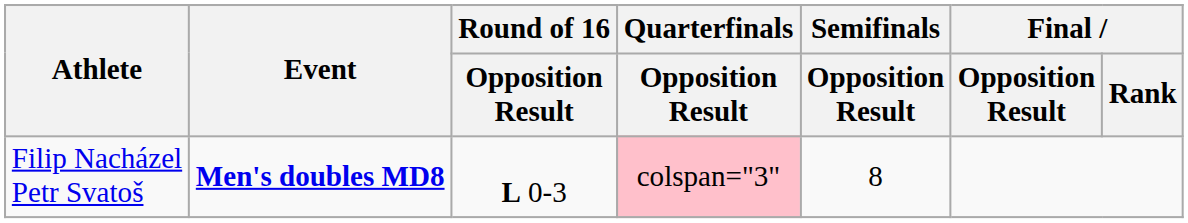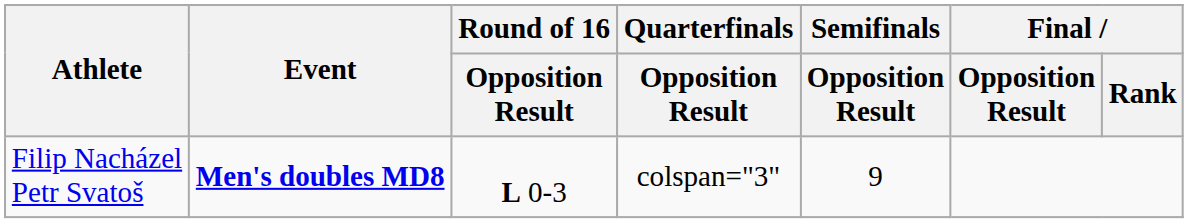(708, 176) pink background -> (708, 176) no background
(876, 176) 8 -> (876, 176) 9
